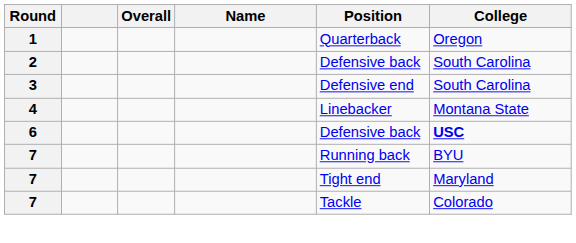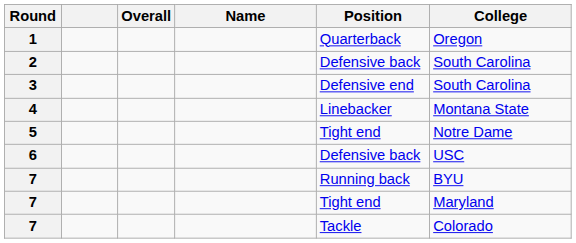+ row: (33, 132)
(449, 132) bold -> (449, 156) normal
